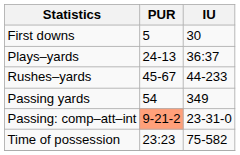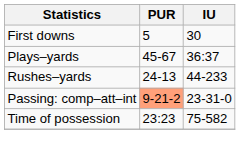(159, 56) 24-13 -> (159, 56) 45-67
(159, 77) 45-67 -> (159, 77) 24-13
- row: (49, 98)
